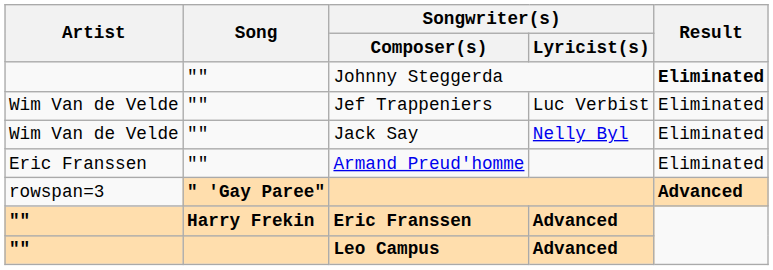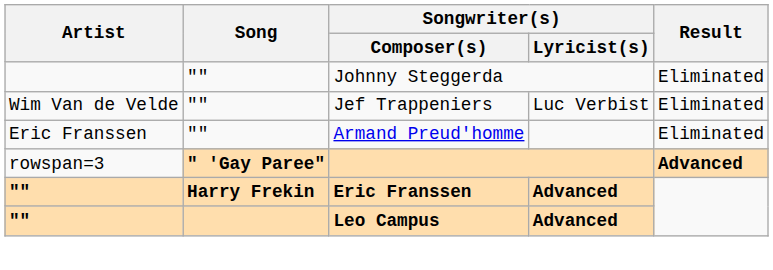(711, 77) bold -> (711, 77) normal
- row: (376, 134)
